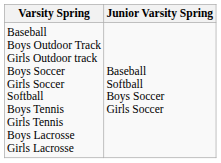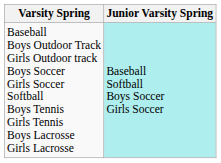(135, 90) no background -> (135, 90) paleturquoise background
